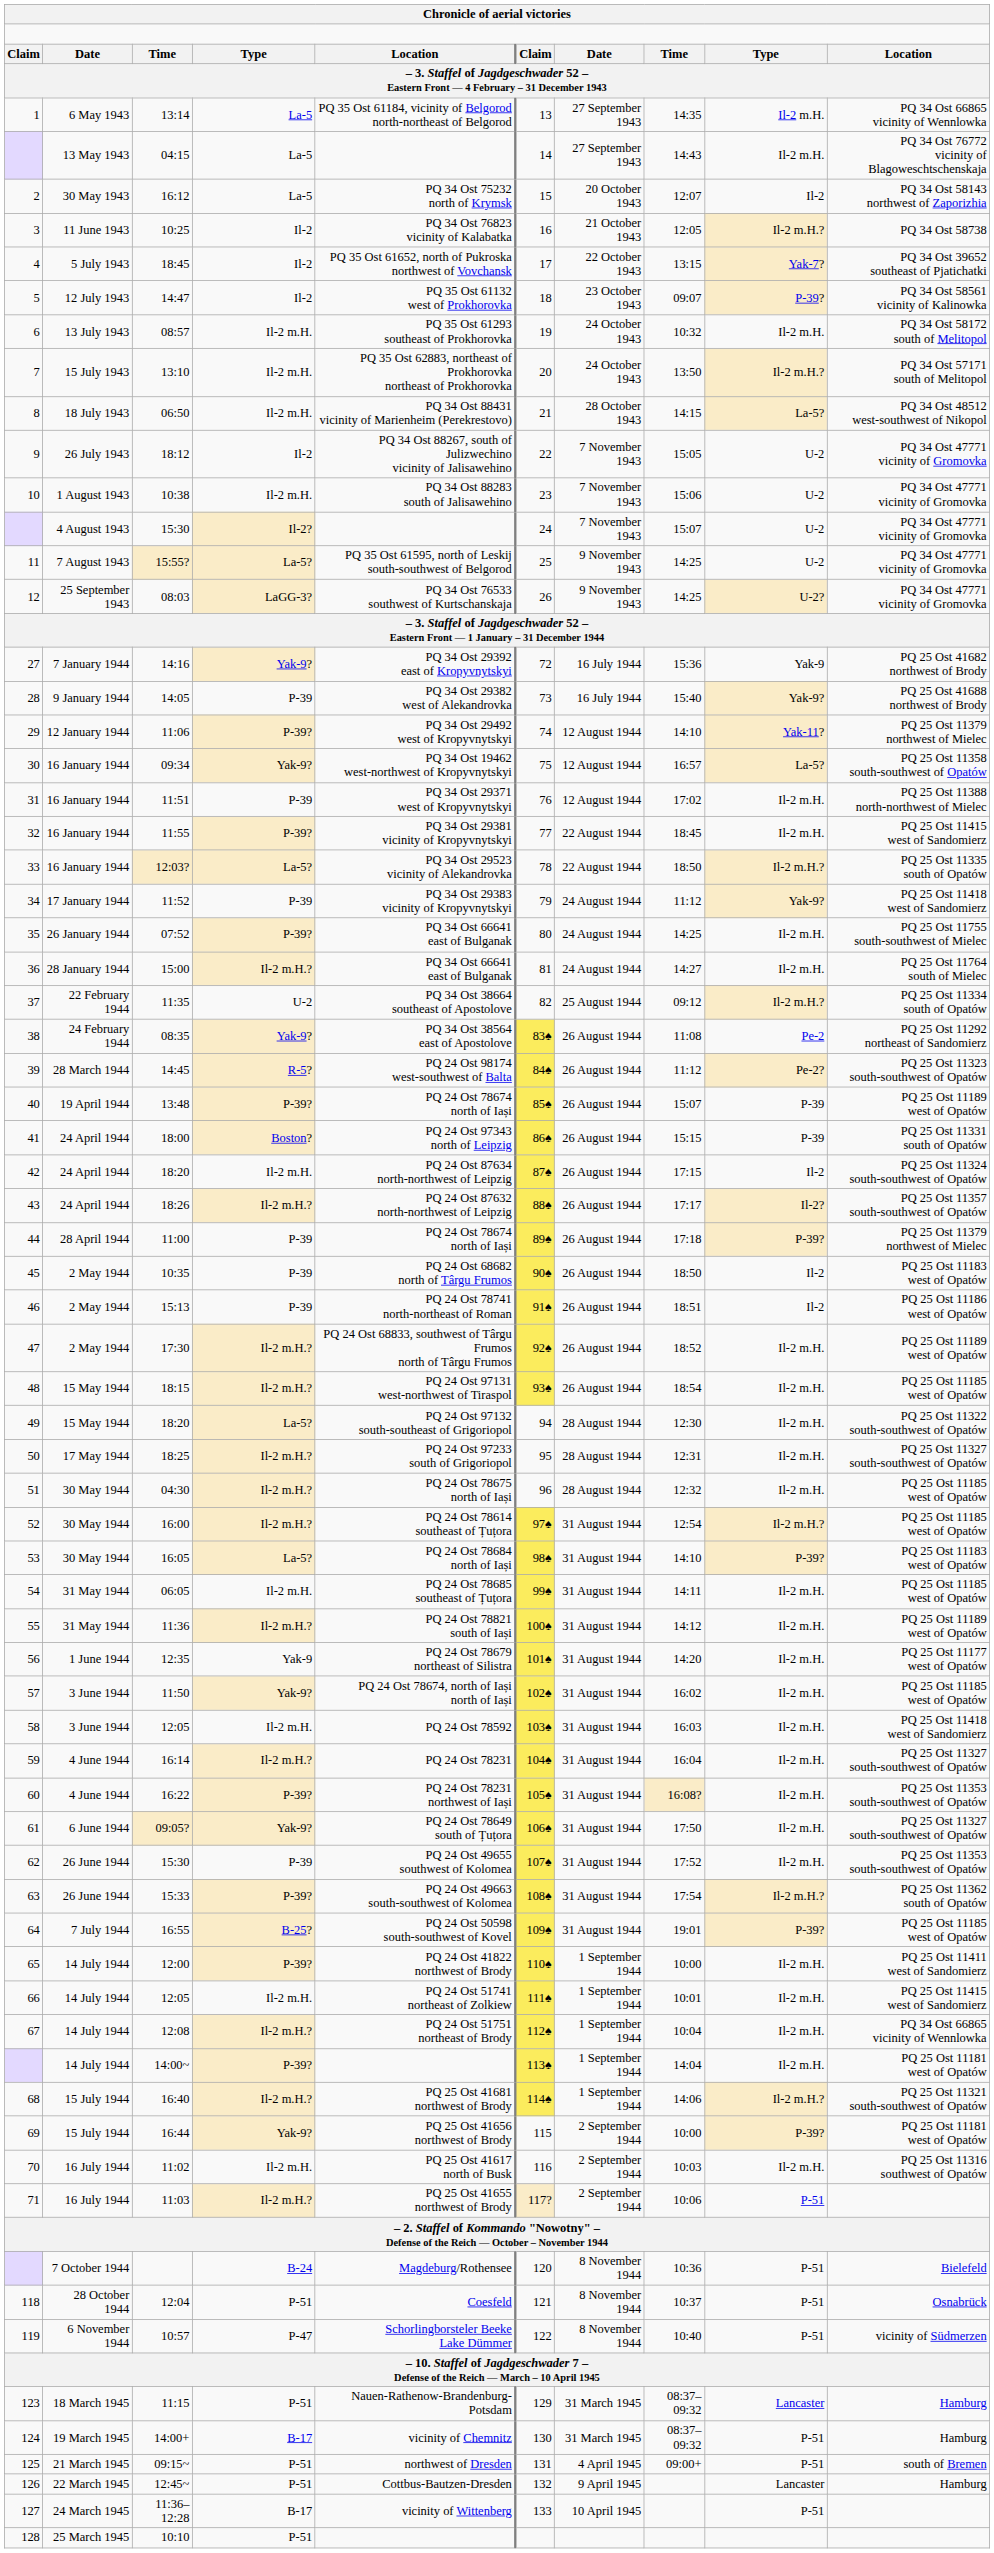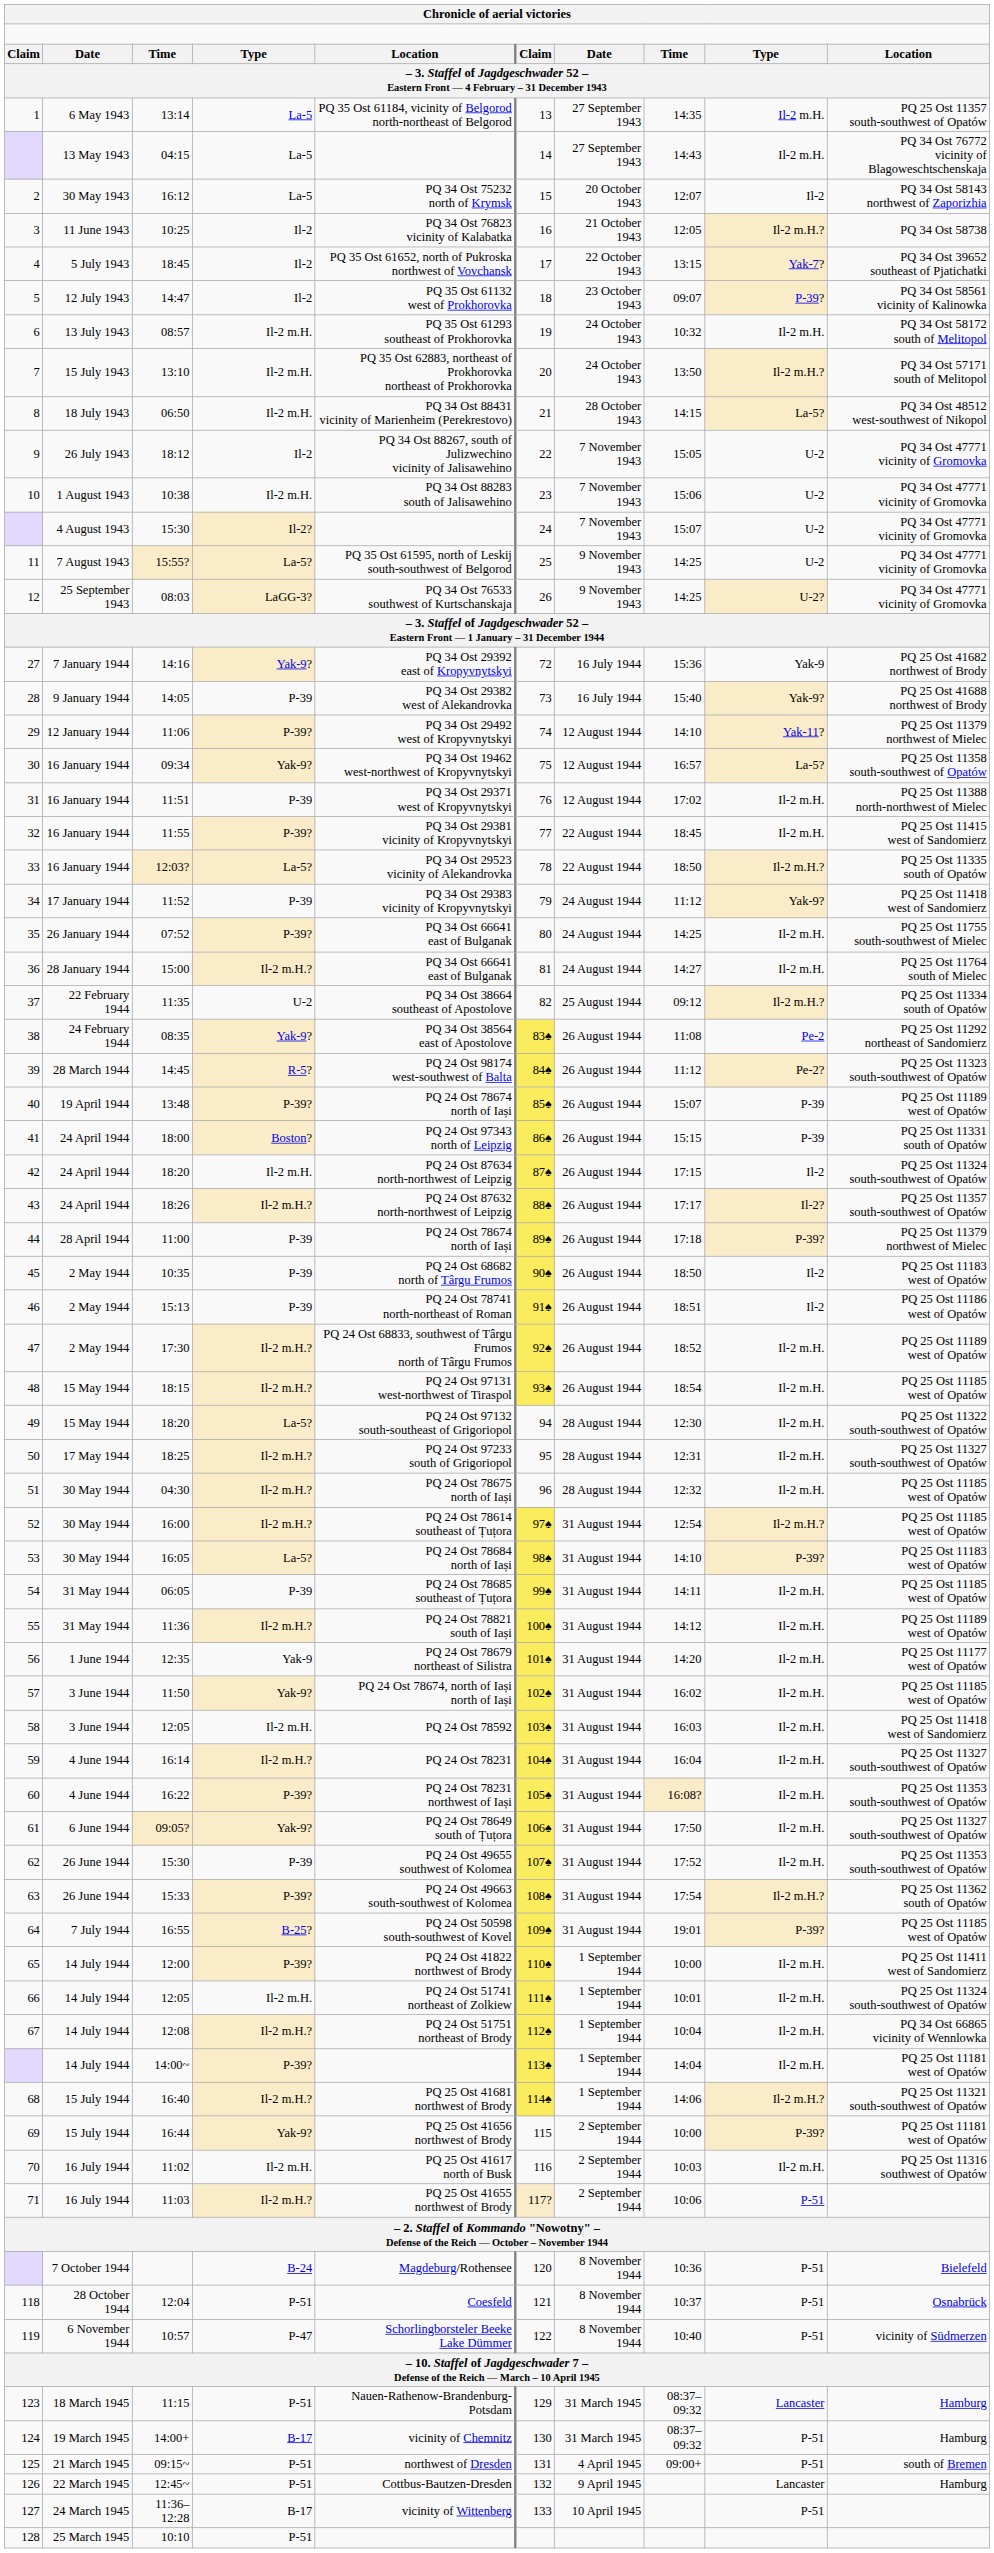(930, 114) PQ 34 Ost 66865 vicinity of Wennlowka -> (918, 114) PQ 25 Ost 11357 south-southwest of Opatów
(289, 1591) Il-2 m.H. -> (300, 1591) P-39
(937, 1997) PQ 25 Ost 11415 west of Sandomierz -> (918, 1997) PQ 25 Ost 11324 south-southwest of Opatów
